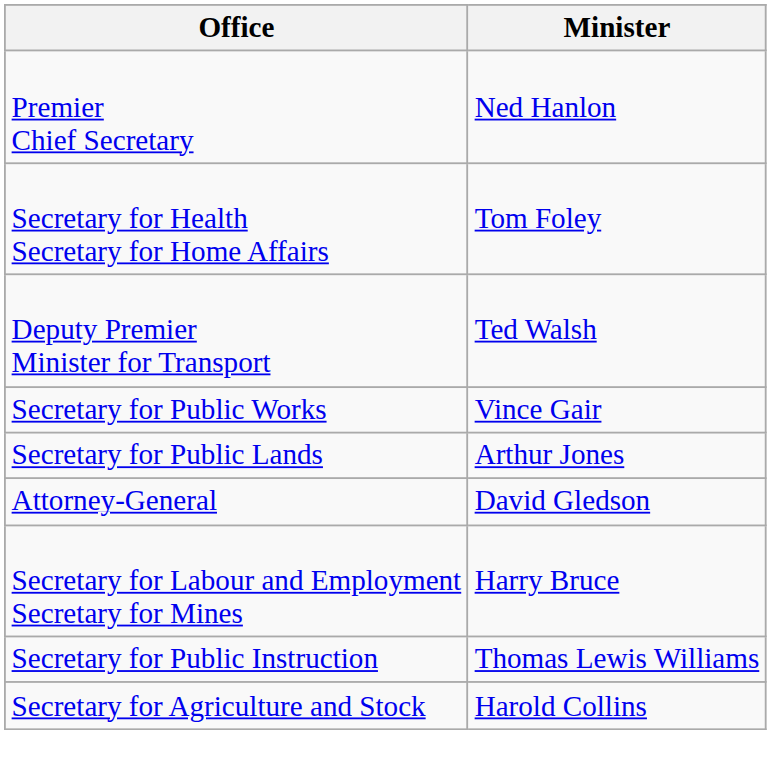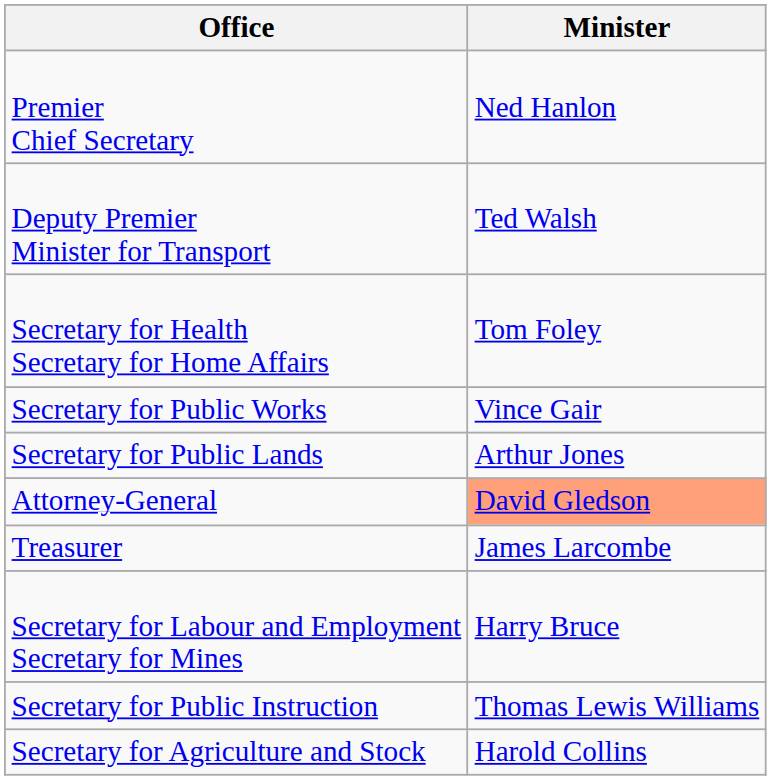rows swapped: (141, 346) <-> (170, 234)
(562, 501) no background -> (562, 501) lightsalmon background
+ row: (67, 547)
